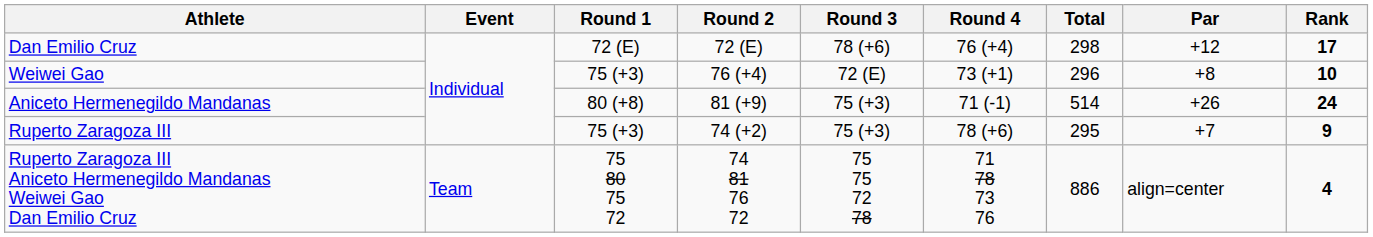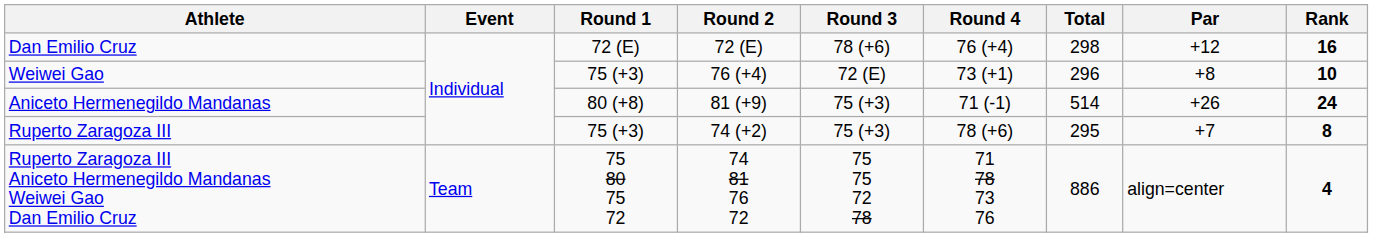(1327, 47) 17 -> (1327, 47) 16
(1327, 131) 9 -> (1327, 131) 8
